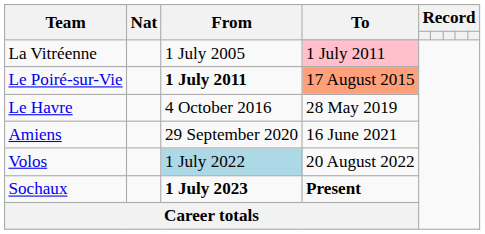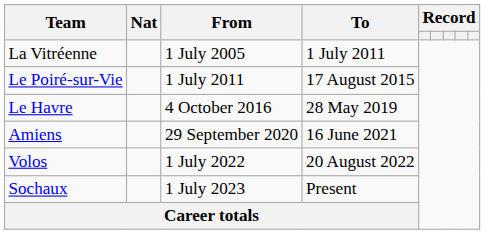(346, 53) pink background -> (346, 53) no background
(206, 80) bold -> (205, 80) normal
(360, 80) lightsalmon background -> (360, 80) no background
(205, 161) lightblue background -> (205, 161) no background
(206, 188) bold -> (205, 188) normal
(333, 188) bold -> (331, 188) normal
